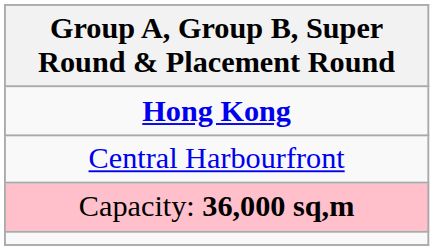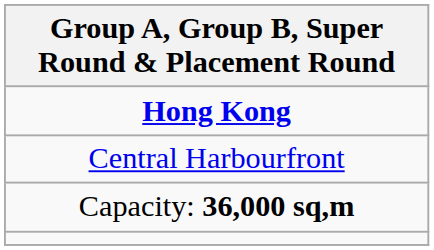(217, 206) pink background -> (217, 206) no background
